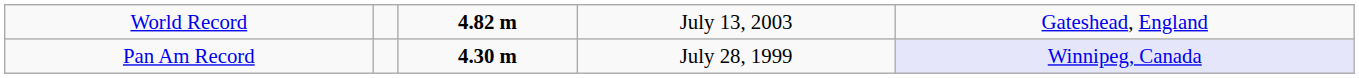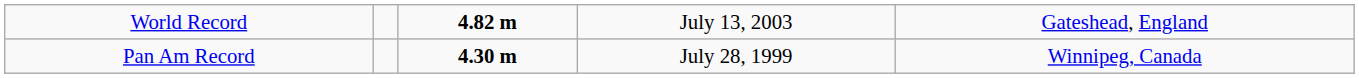(1125, 56) lavender background -> (1125, 56) no background
